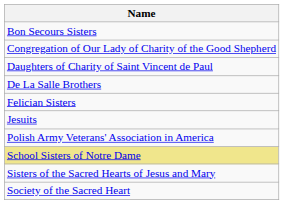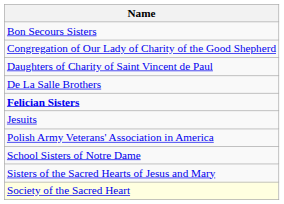(41, 102) normal -> (43, 102) bold
(74, 155) khaki background -> (74, 155) no background
(69, 191) no background -> (69, 191) lightyellow background
